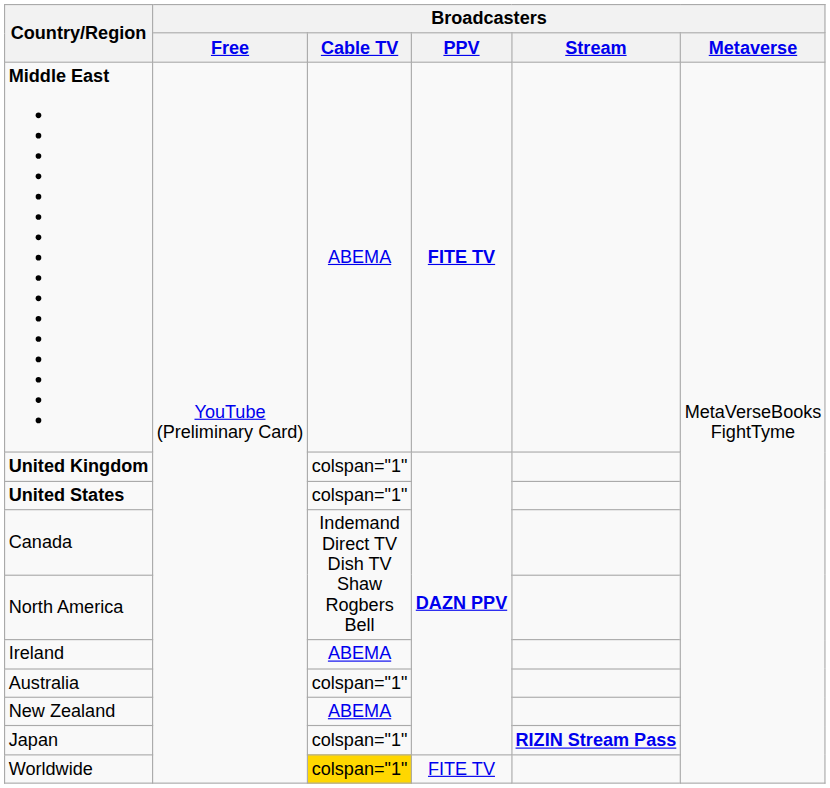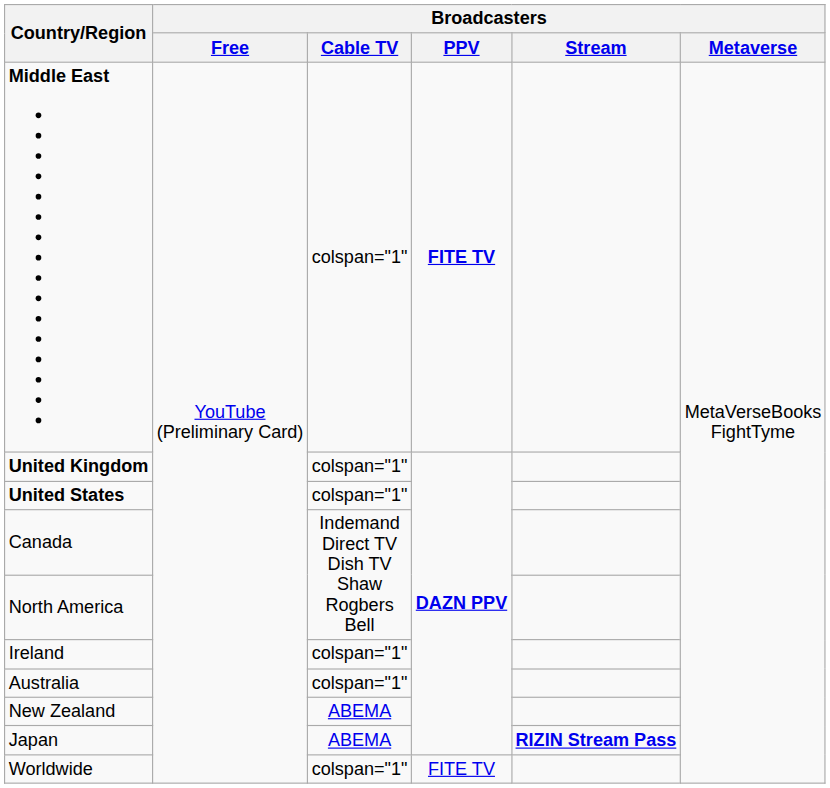(360, 256) ABEMA -> (360, 256) colspan="1"
(360, 654) ABEMA -> (360, 654) colspan="1"
(360, 740) colspan="1" -> (360, 740) ABEMA
(360, 768) gold background -> (360, 768) no background
